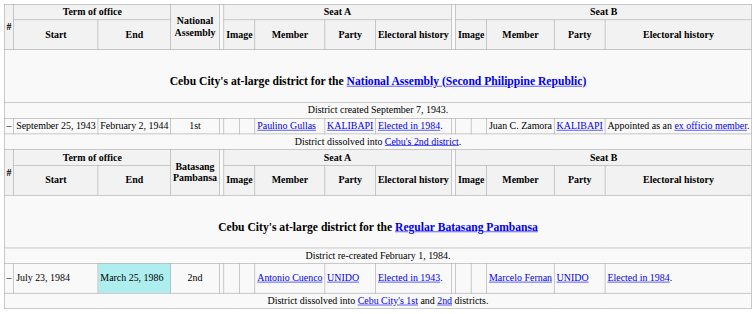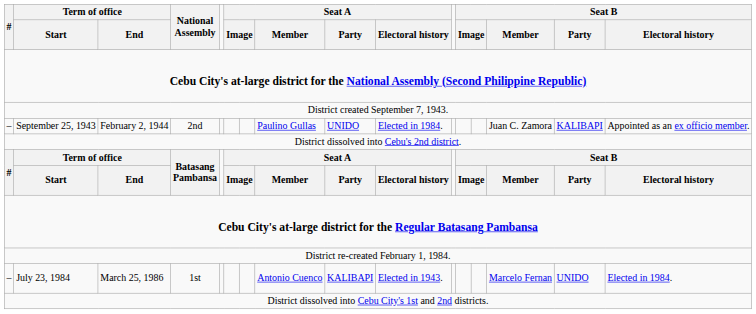(195, 126) 1st -> (195, 126) 2nd
(350, 126) KALIBAPI -> (343, 126) UNIDO
(132, 278) paleturquoise background -> (132, 278) no background
(195, 278) 2nd -> (195, 278) 1st
(343, 278) UNIDO -> (350, 278) KALIBAPI
